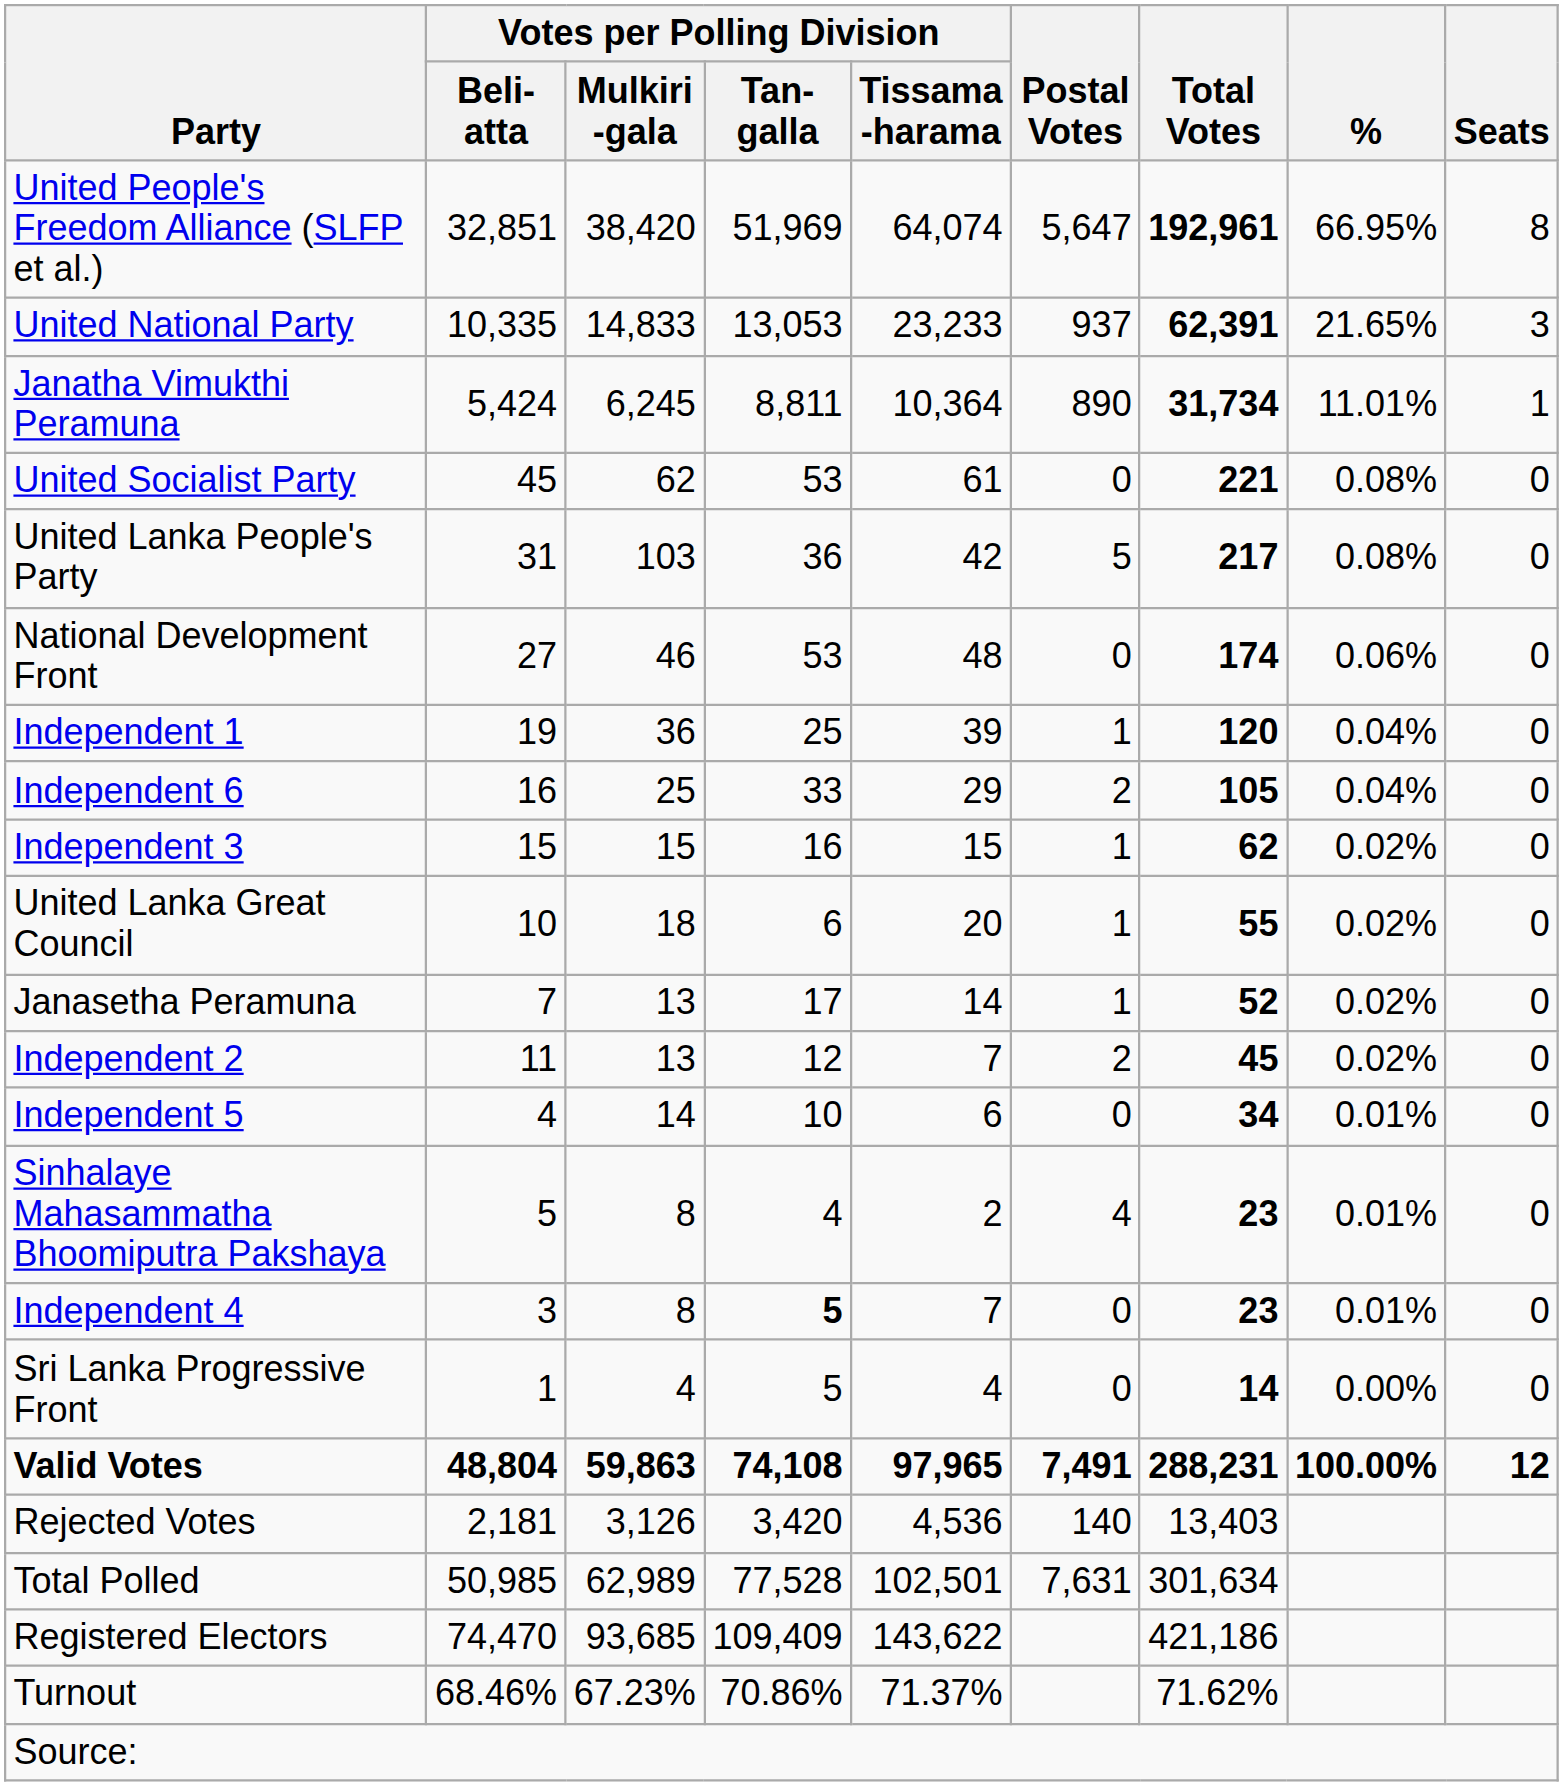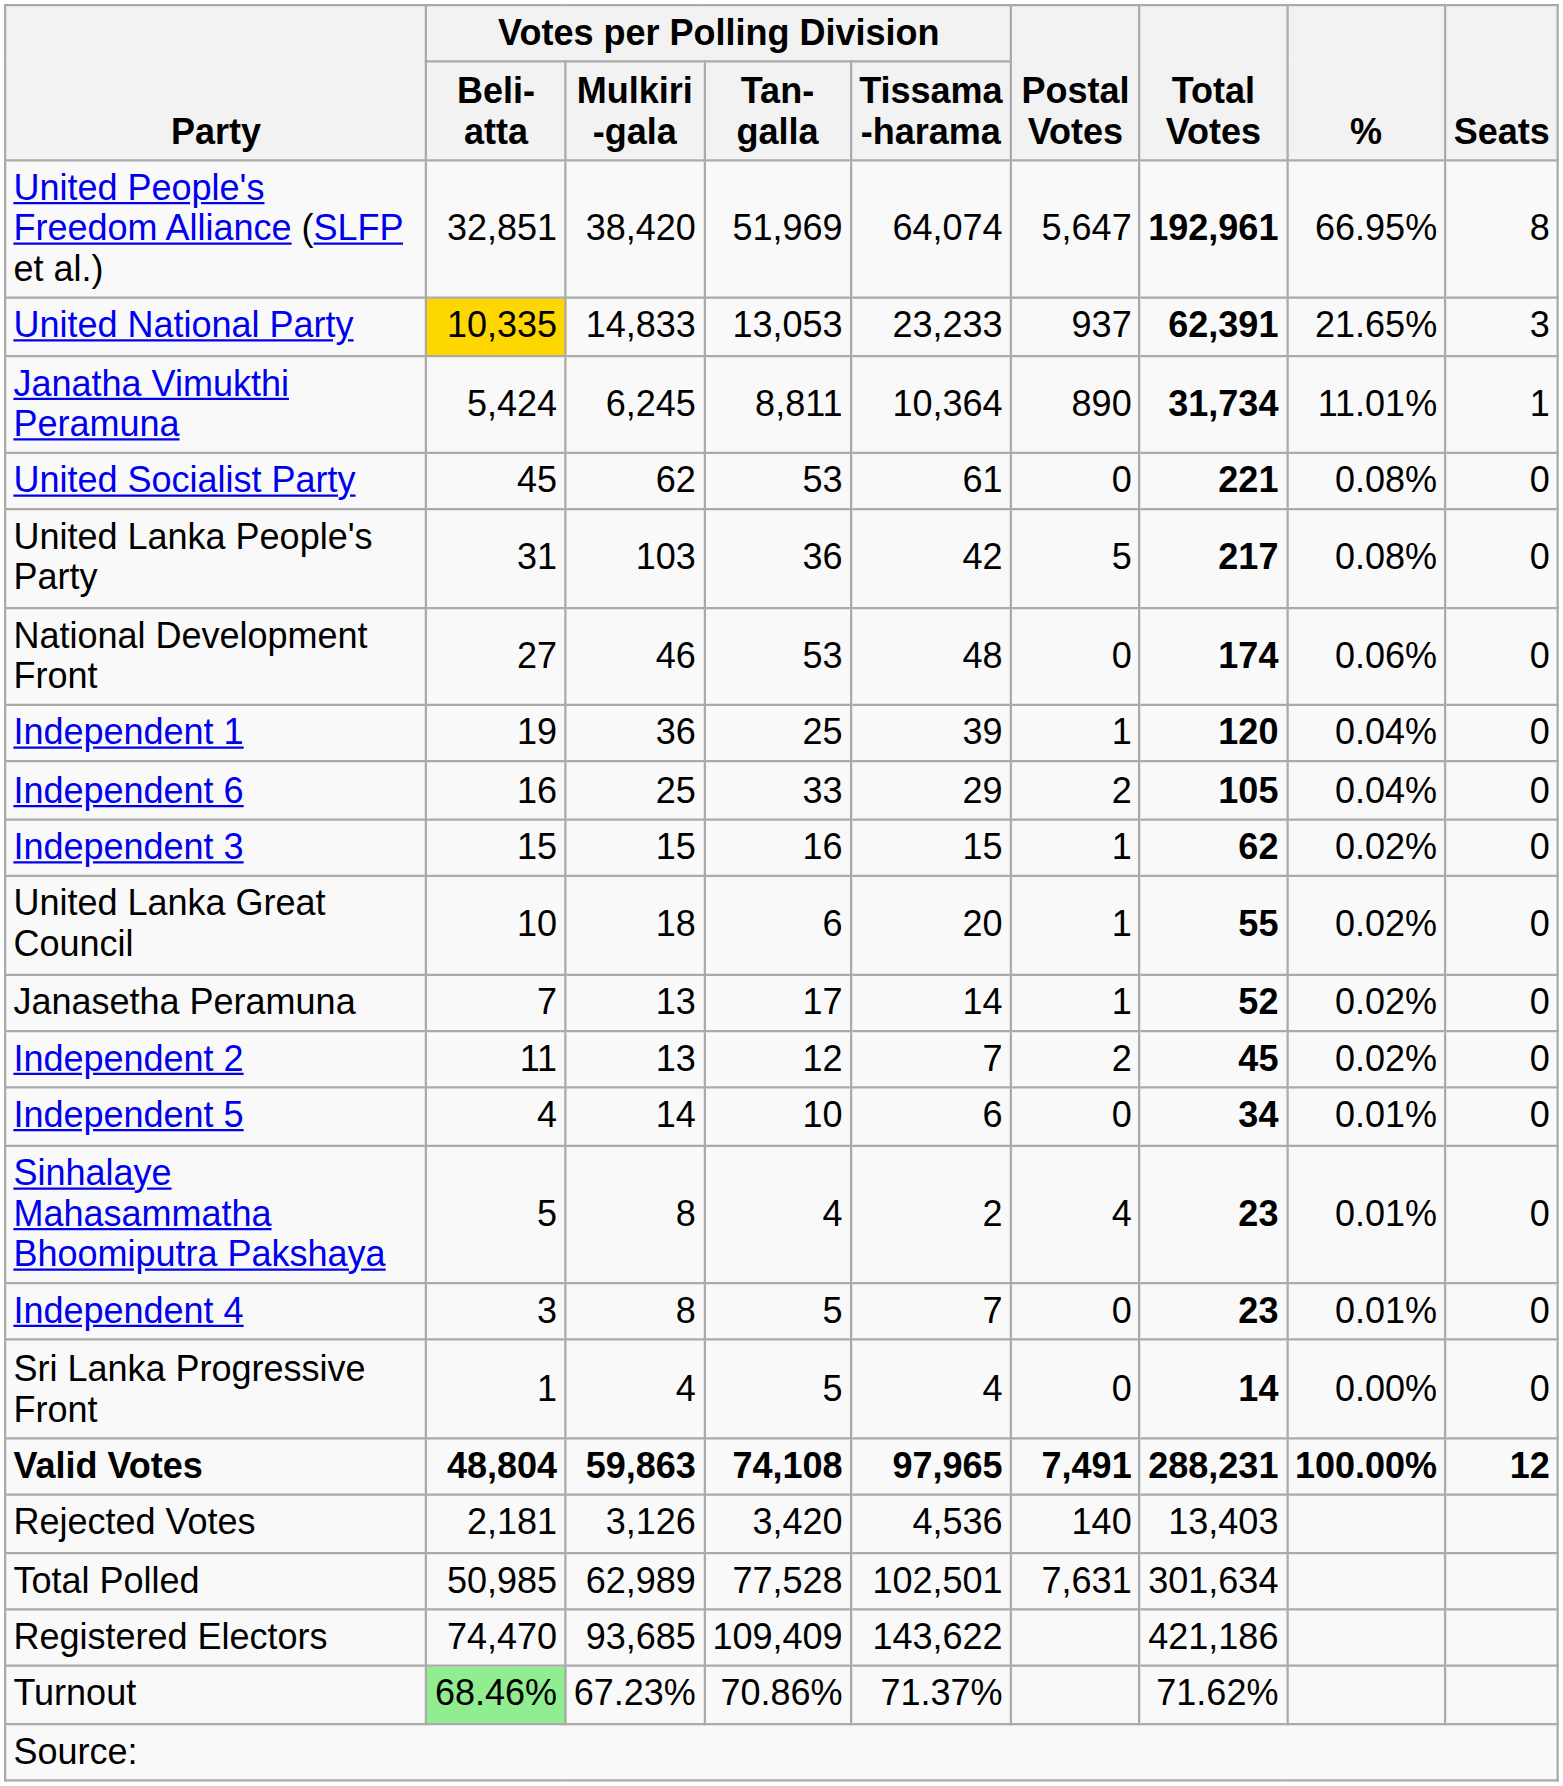(502, 325) no background -> (502, 325) gold background
(833, 1311) bold -> (833, 1311) normal
(496, 1694) no background -> (496, 1694) lightgreen background
